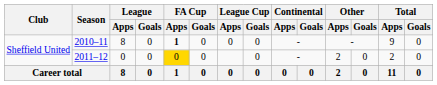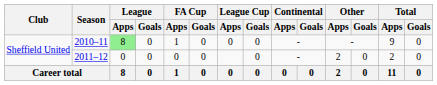(123, 42) no background -> (123, 42) lightgreen background
(176, 42) bold -> (176, 42) normal
(176, 57) gold background -> (176, 57) no background
